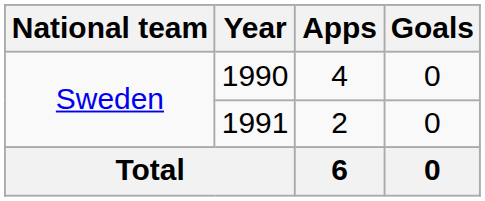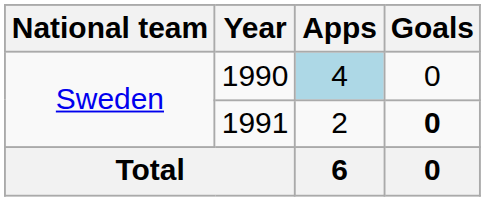(340, 75) no background -> (340, 75) lightblue background
(432, 123) normal -> (432, 123) bold
